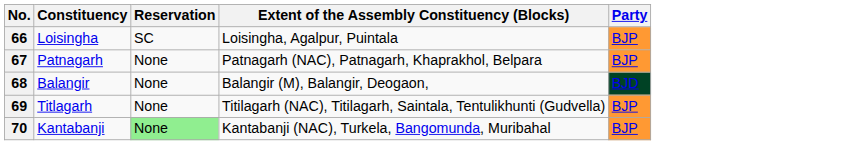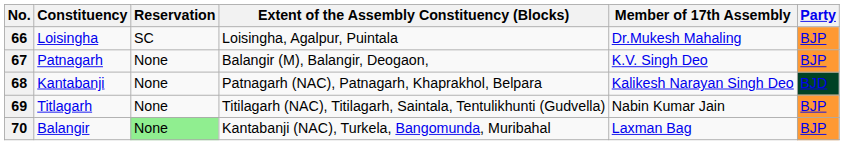+ column: (703, 15)
(382, 60) Patnagarh (NAC), Patnagarh, Khaprakhol, Belpara -> (325, 60) Balangir (M), Balangir, Deogaon,
(63, 83) Balangir -> (71, 83) Kantabanji
(325, 83) Balangir (M), Balangir, Deogaon, -> (382, 83) Patnagarh (NAC), Patnagarh, Khaprakhol, Belpara
(71, 128) Kantabanji -> (63, 128) Balangir
